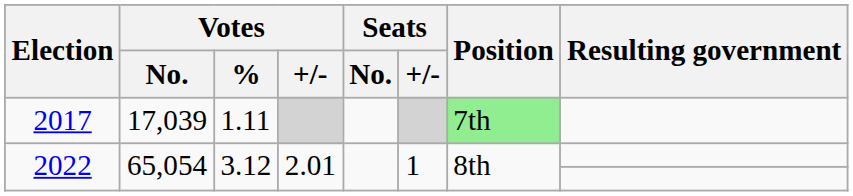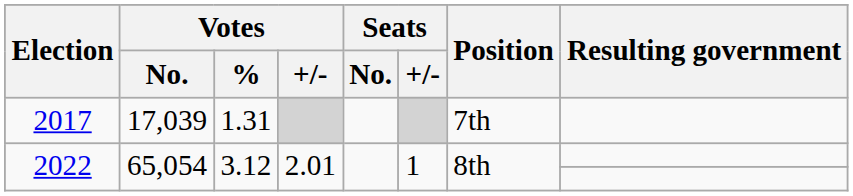(245, 119) 1.11 -> (246, 119) 1.31
(472, 119) lightgreen background -> (472, 119) no background
